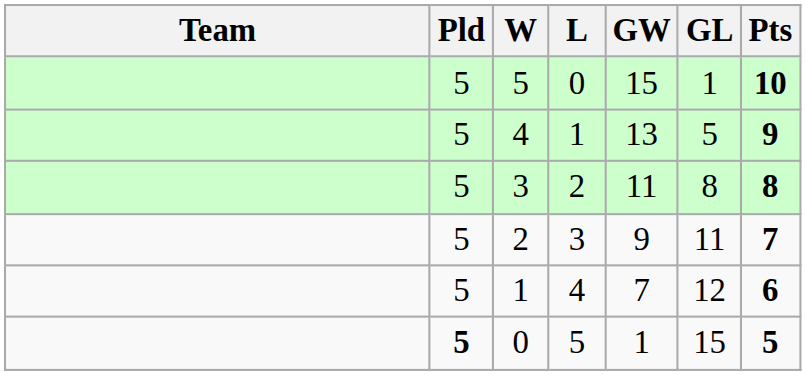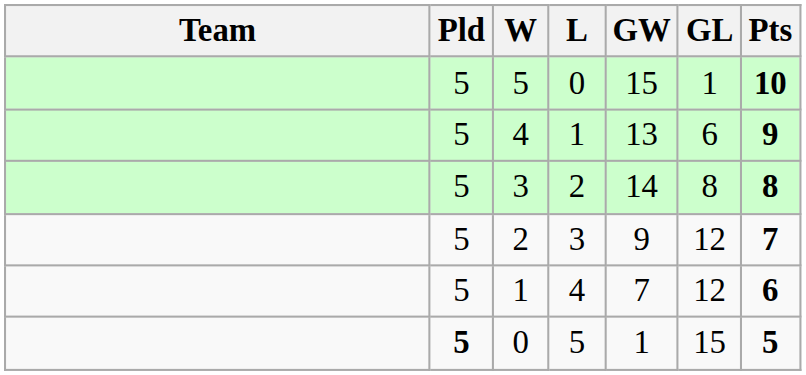(710, 134) 5 -> (710, 134) 6
(642, 186) 11 -> (642, 186) 14
(710, 238) 11 -> (710, 238) 12
